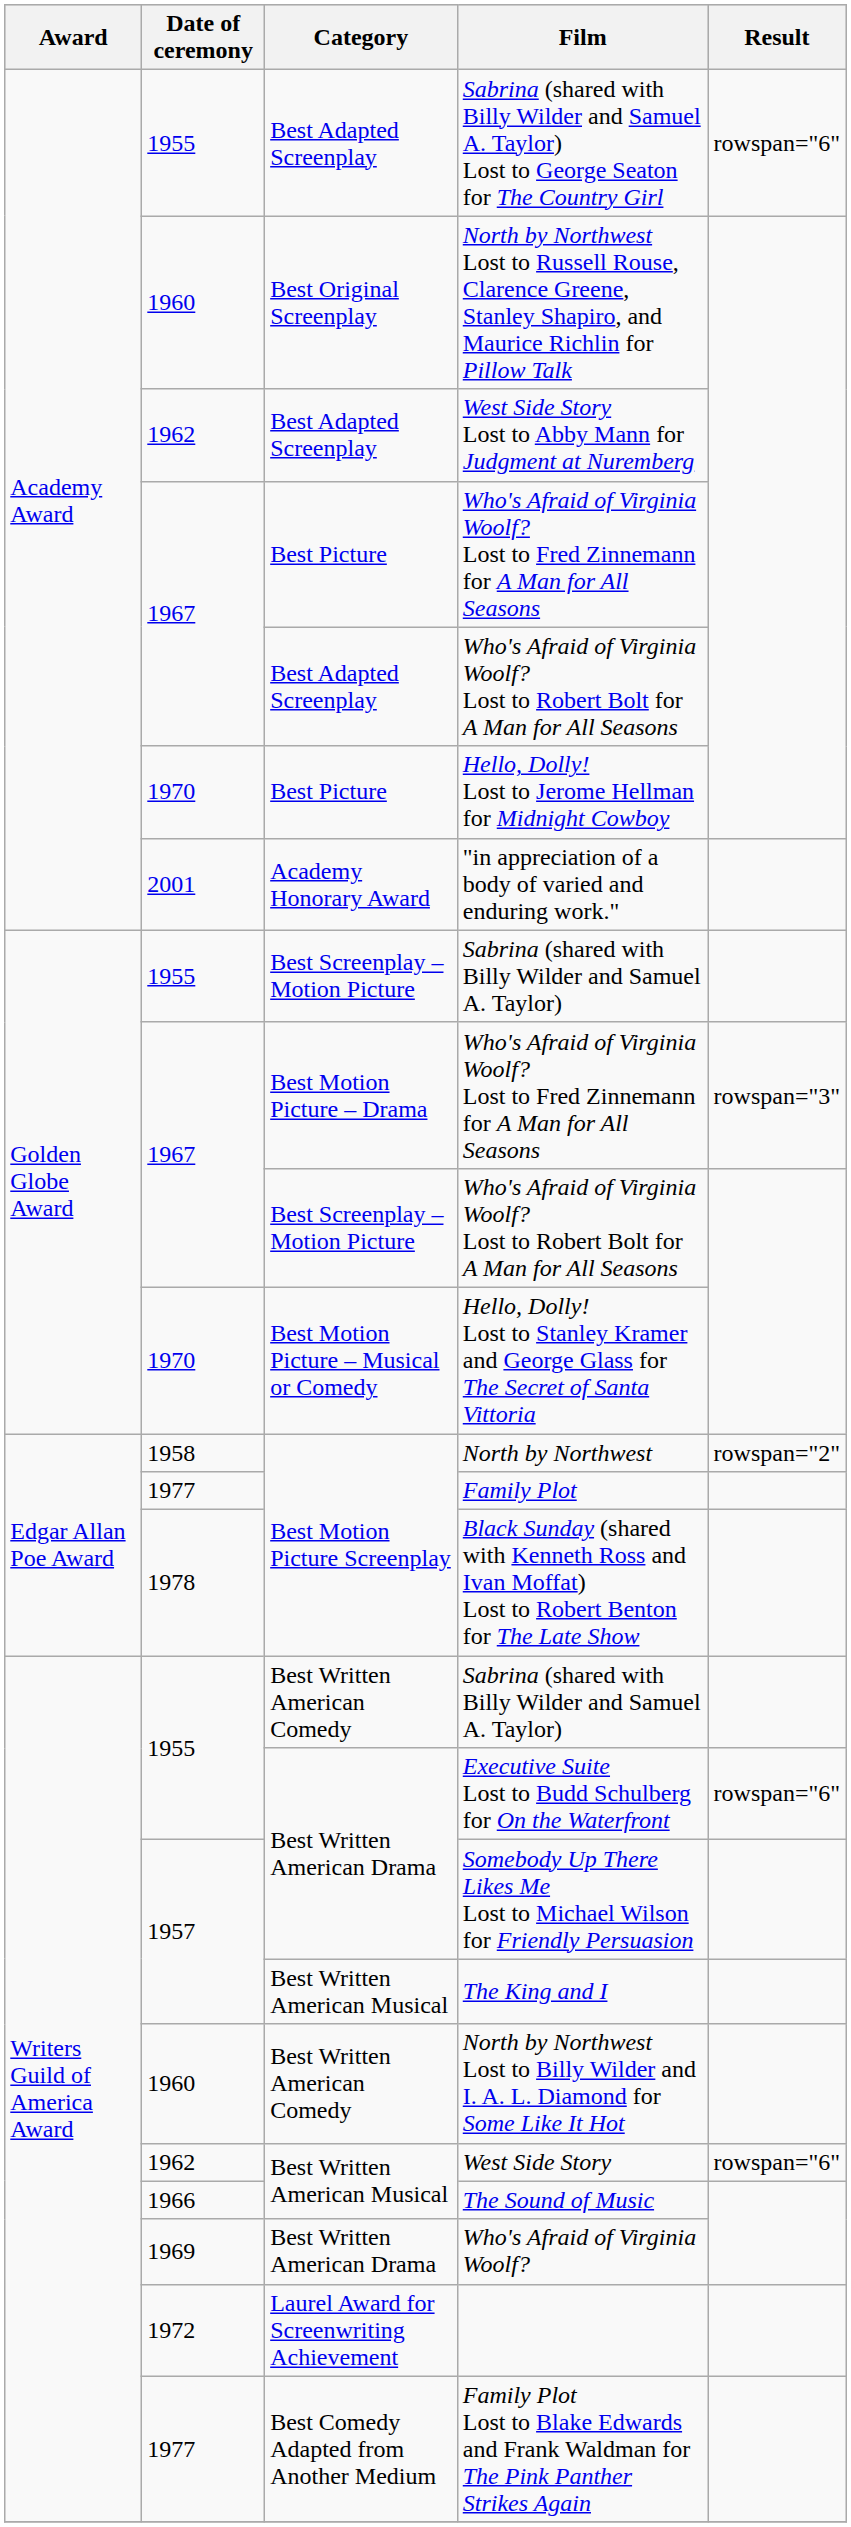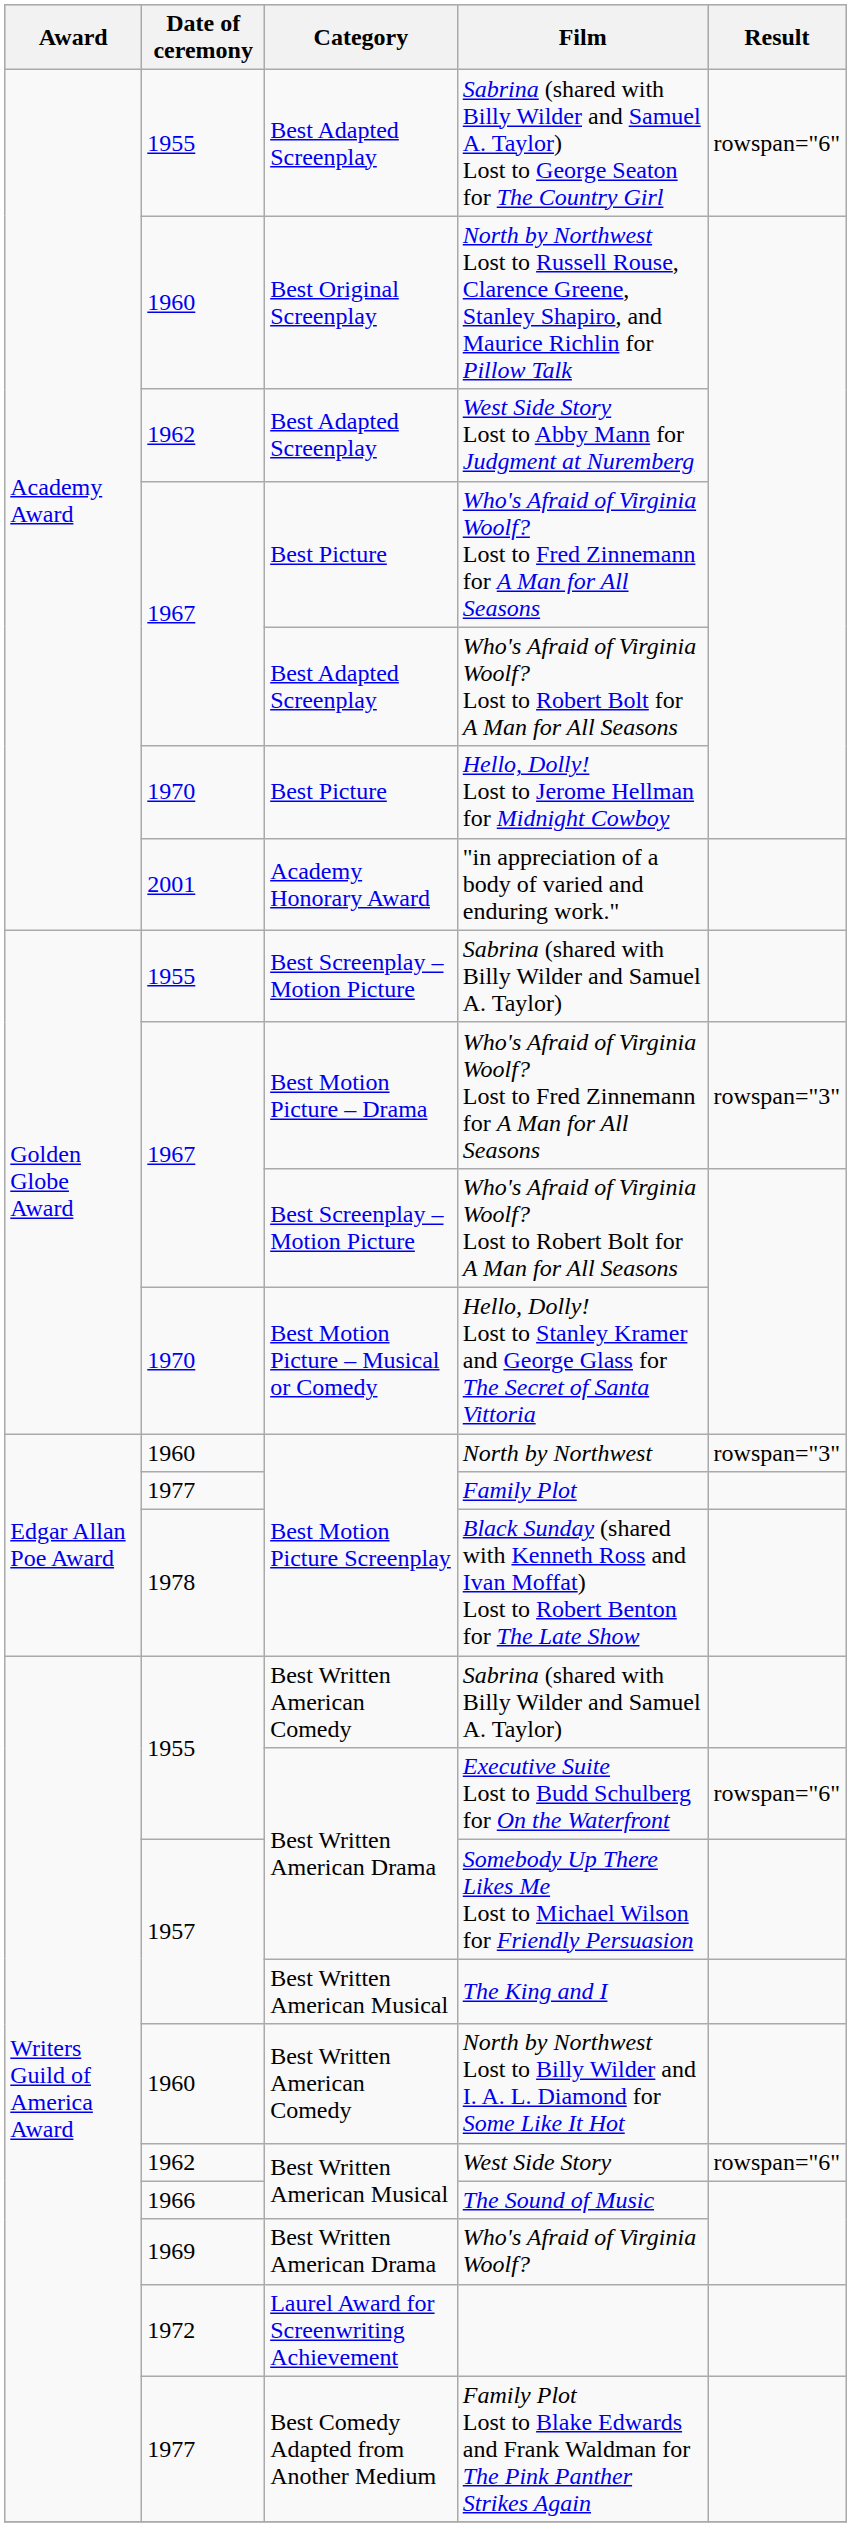(171, 1452) 1958 -> (171, 1452) 1960
(777, 1452) rowspan="2" -> (777, 1452) rowspan="3"
